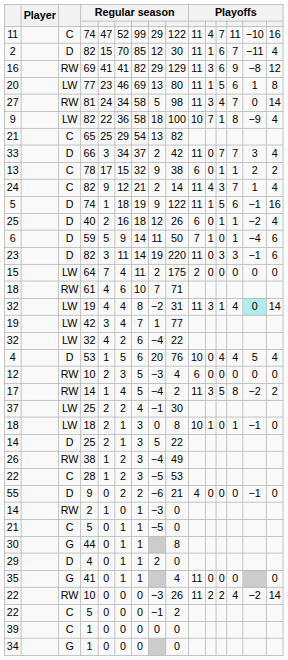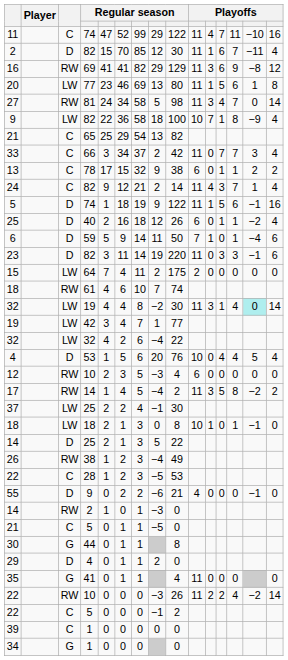(70, 153) D -> (70, 153) C
(177, 289) 71 -> (177, 289) 74
(177, 306) 31 -> (177, 306) 30
